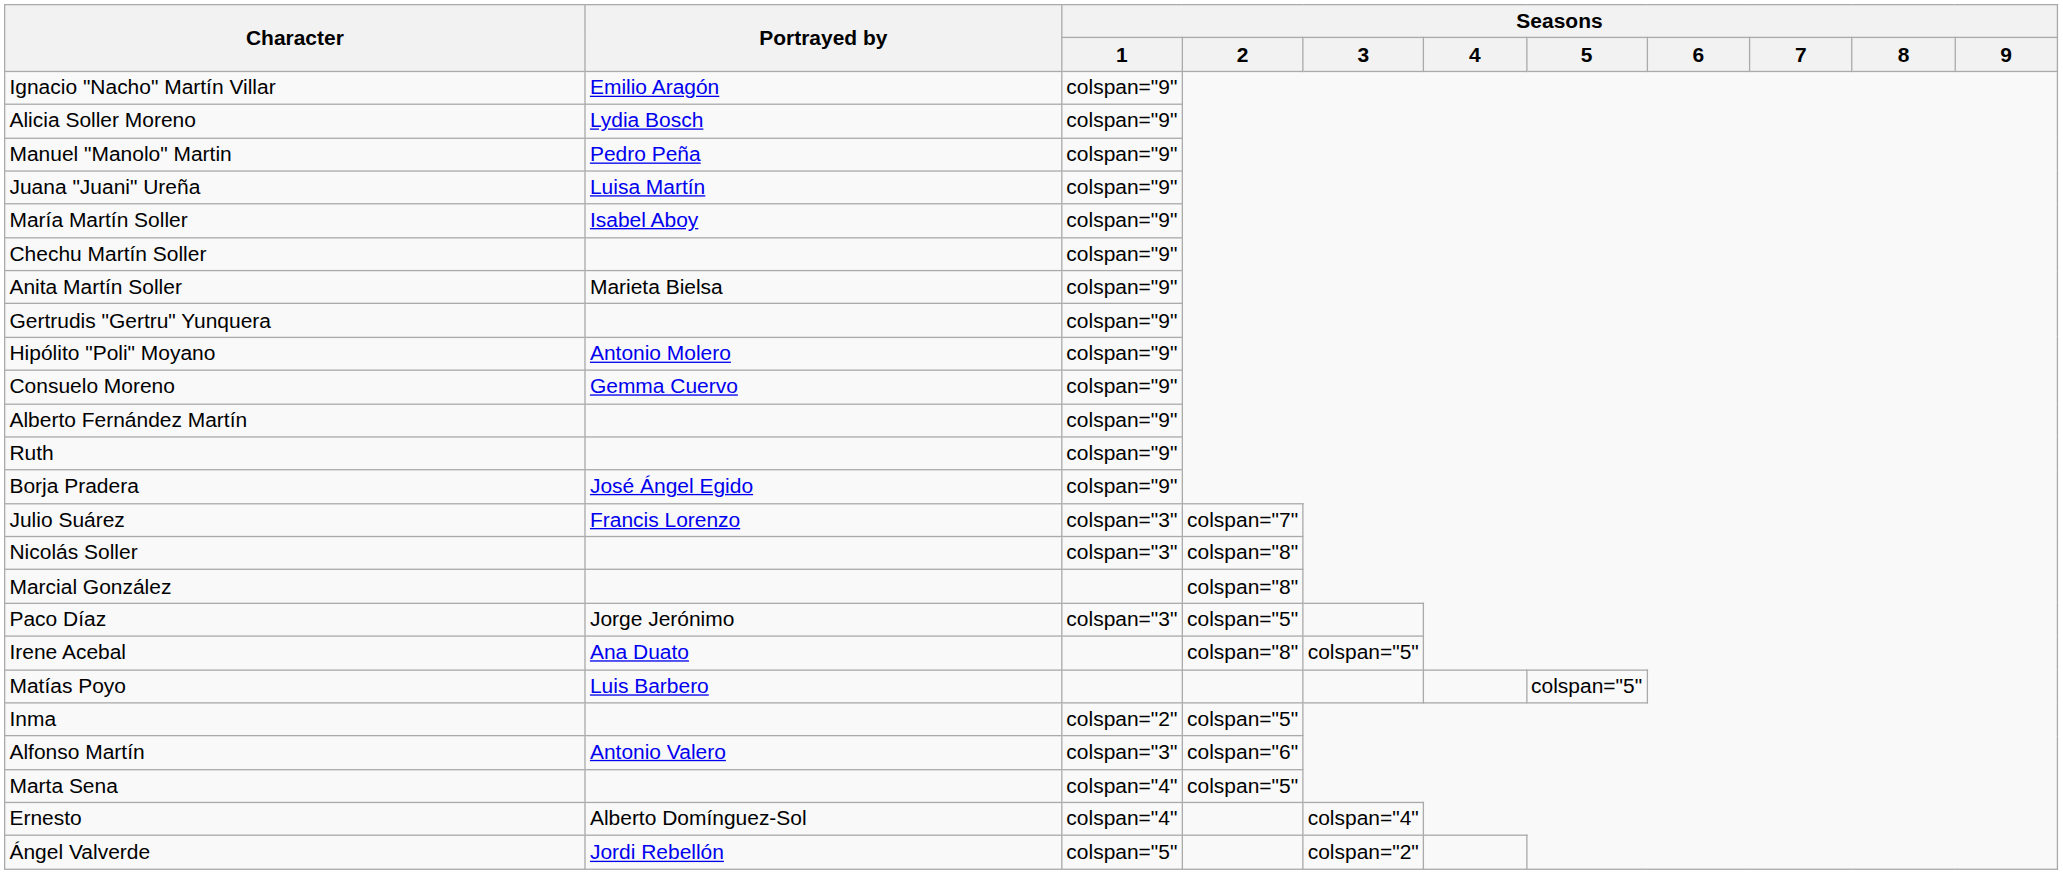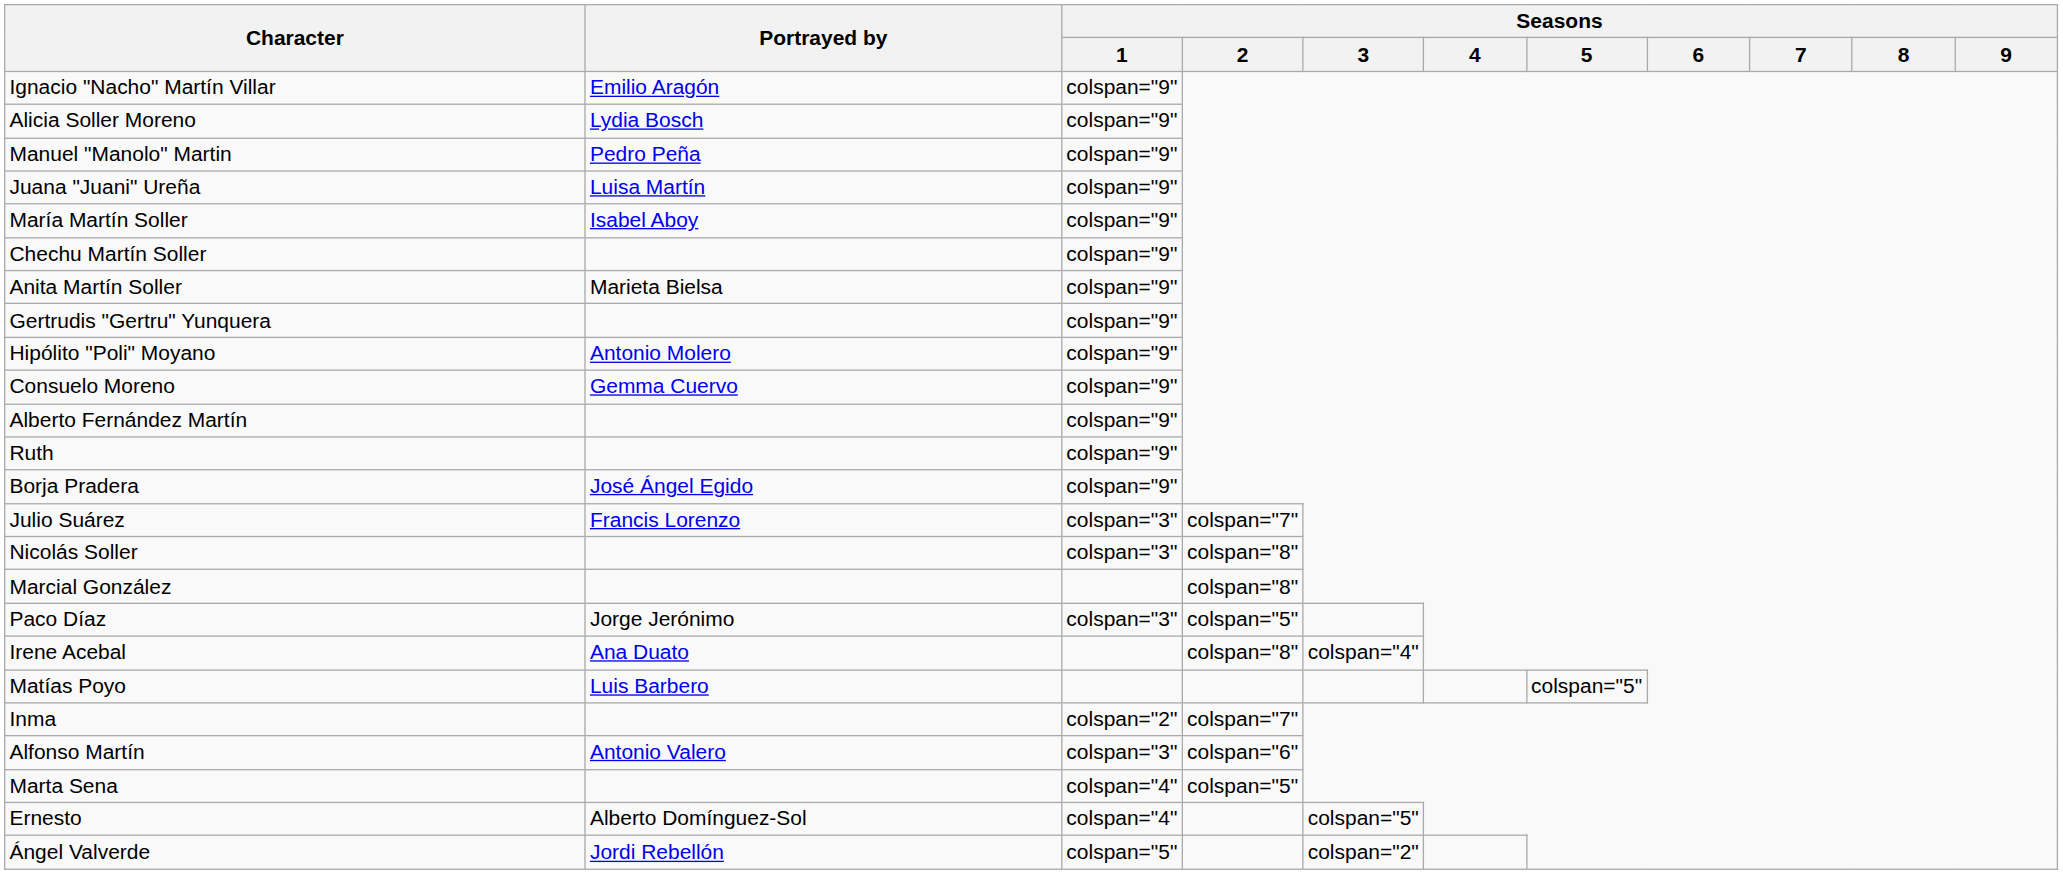(1363, 652) colspan="5" -> (1363, 652) colspan="4"
(1243, 719) colspan="5" -> (1243, 719) colspan="7"
(1363, 818) colspan="4" -> (1363, 818) colspan="5"
